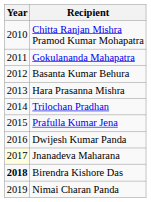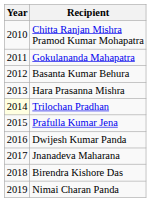(17, 106) no background -> (17, 106) lightyellow background
(17, 156) lightyellow background -> (17, 156) no background
(17, 172) bold -> (17, 172) normal
